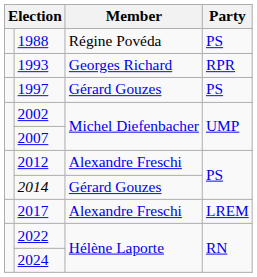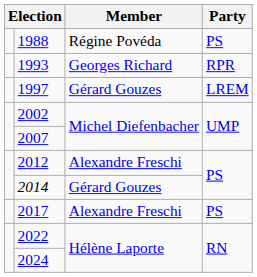(215, 89) PS -> (227, 89) LREM
(227, 211) LREM -> (215, 211) PS
